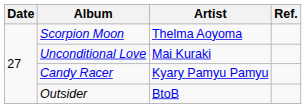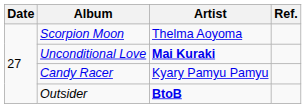(181, 53) normal -> (184, 53) bold
(166, 93) normal -> (167, 93) bold
